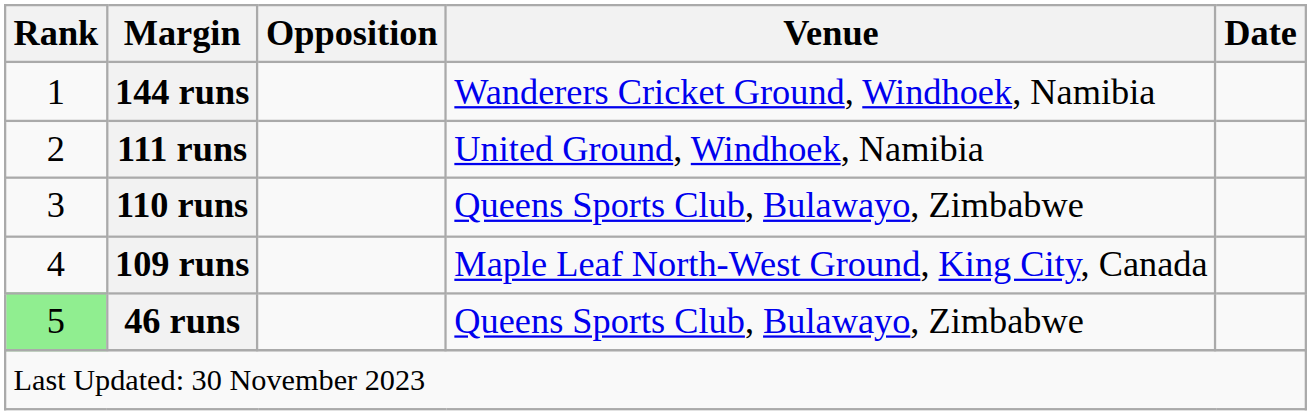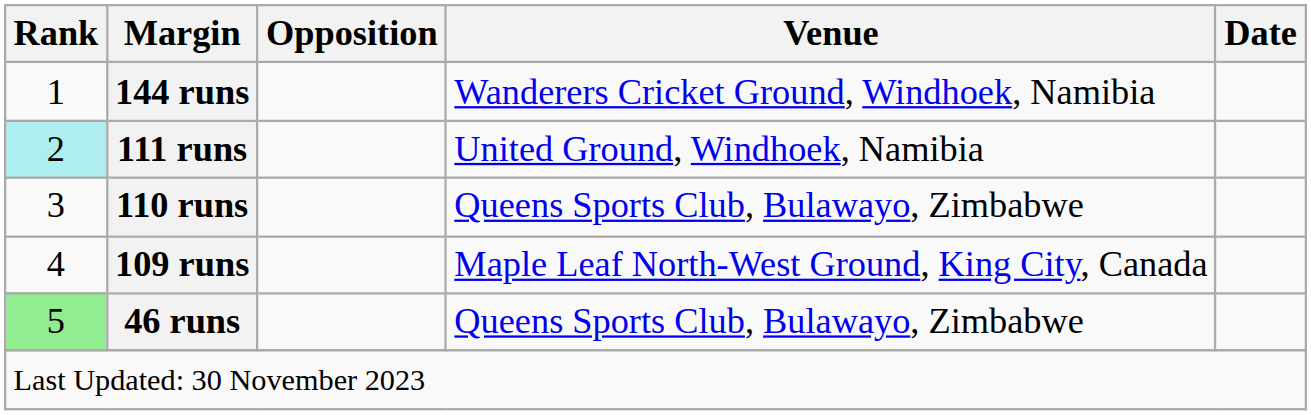(56, 148) no background -> (56, 148) paleturquoise background
